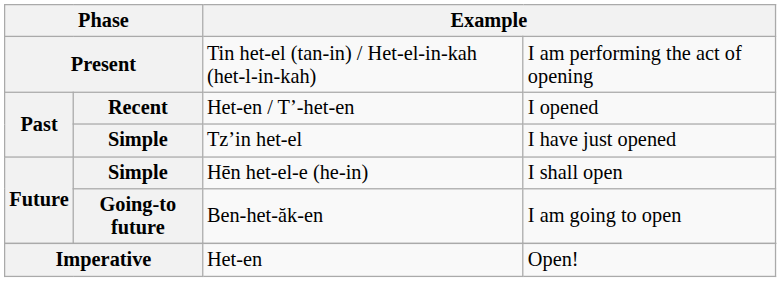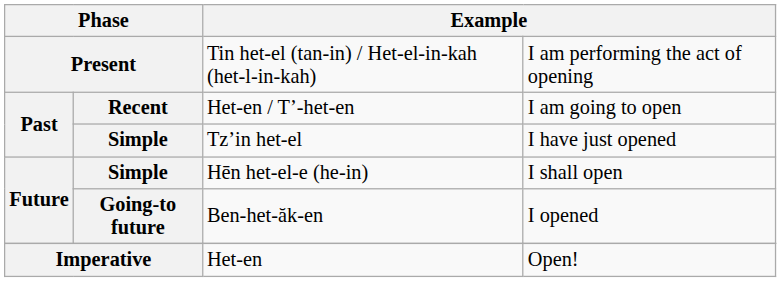(563, 107) I opened -> (605, 107) I am going to open
(605, 216) I am going to open -> (563, 216) I opened
